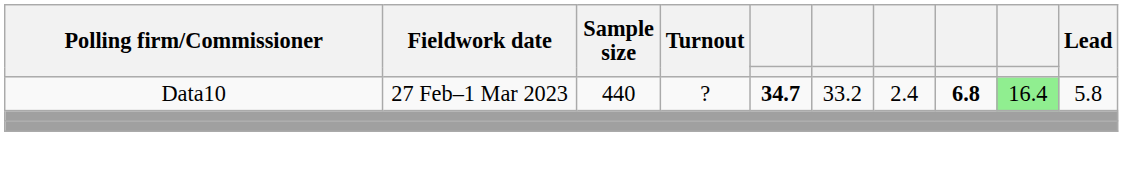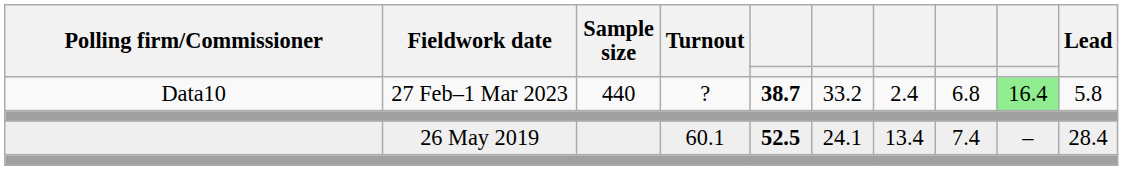(781, 93) 34.7 -> (781, 93) 38.7
(966, 93) bold -> (966, 93) normal
+ row: (480, 138)
